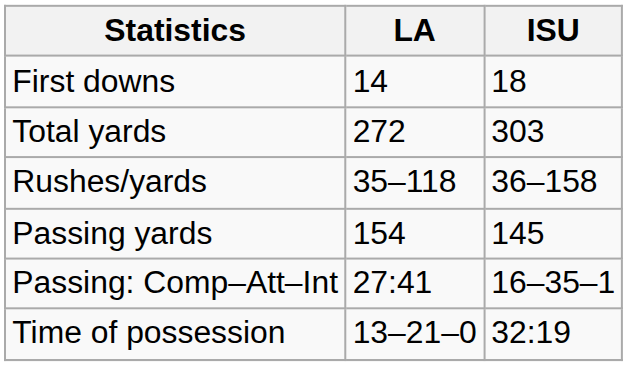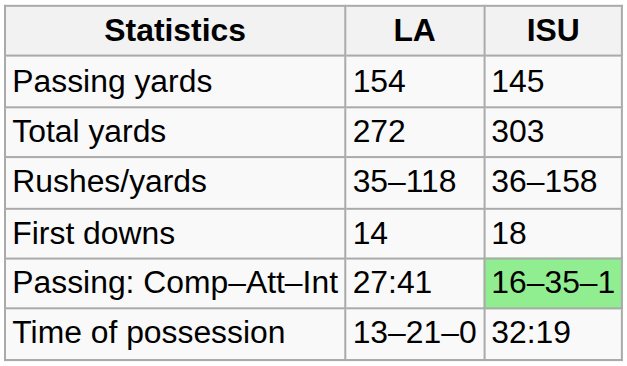rows swapped: (94, 81) <-> (112, 232)
(553, 283) no background -> (553, 283) lightgreen background
